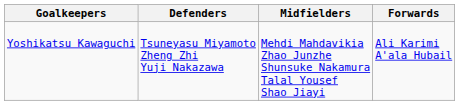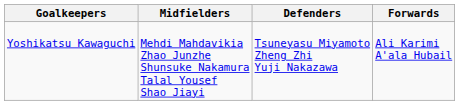columns swapped: (198, 13) <-> (316, 13)
